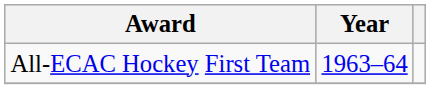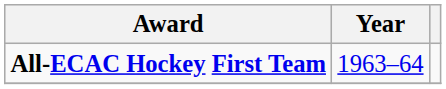(160, 63) normal -> (168, 63) bold
